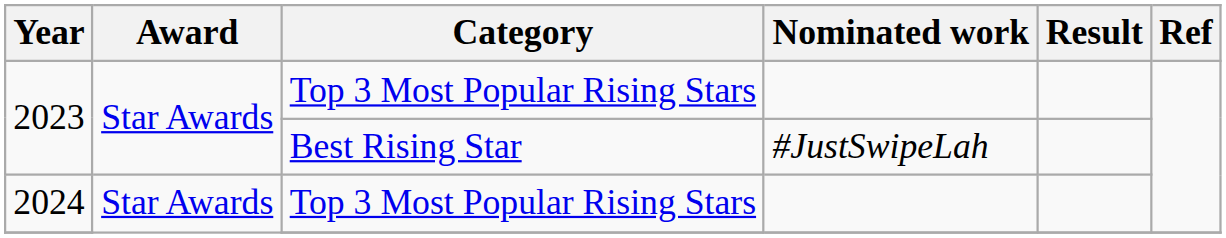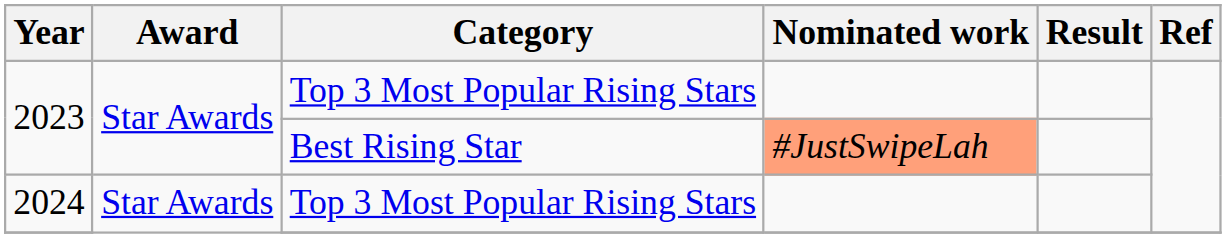(881, 145) no background -> (881, 145) lightsalmon background
